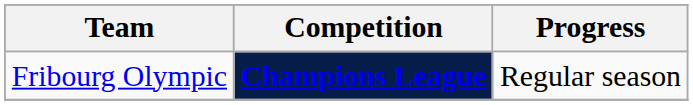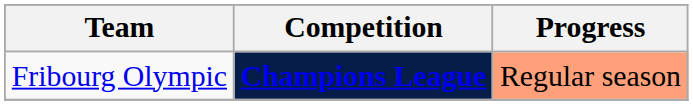(591, 75) no background -> (591, 75) lightsalmon background
